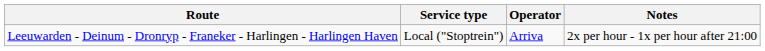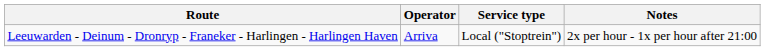columns swapped: (454, 14) <-> (535, 14)
